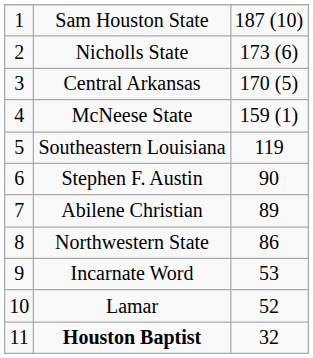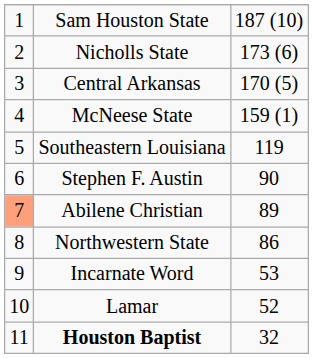(19, 210) no background -> (19, 210) lightsalmon background
